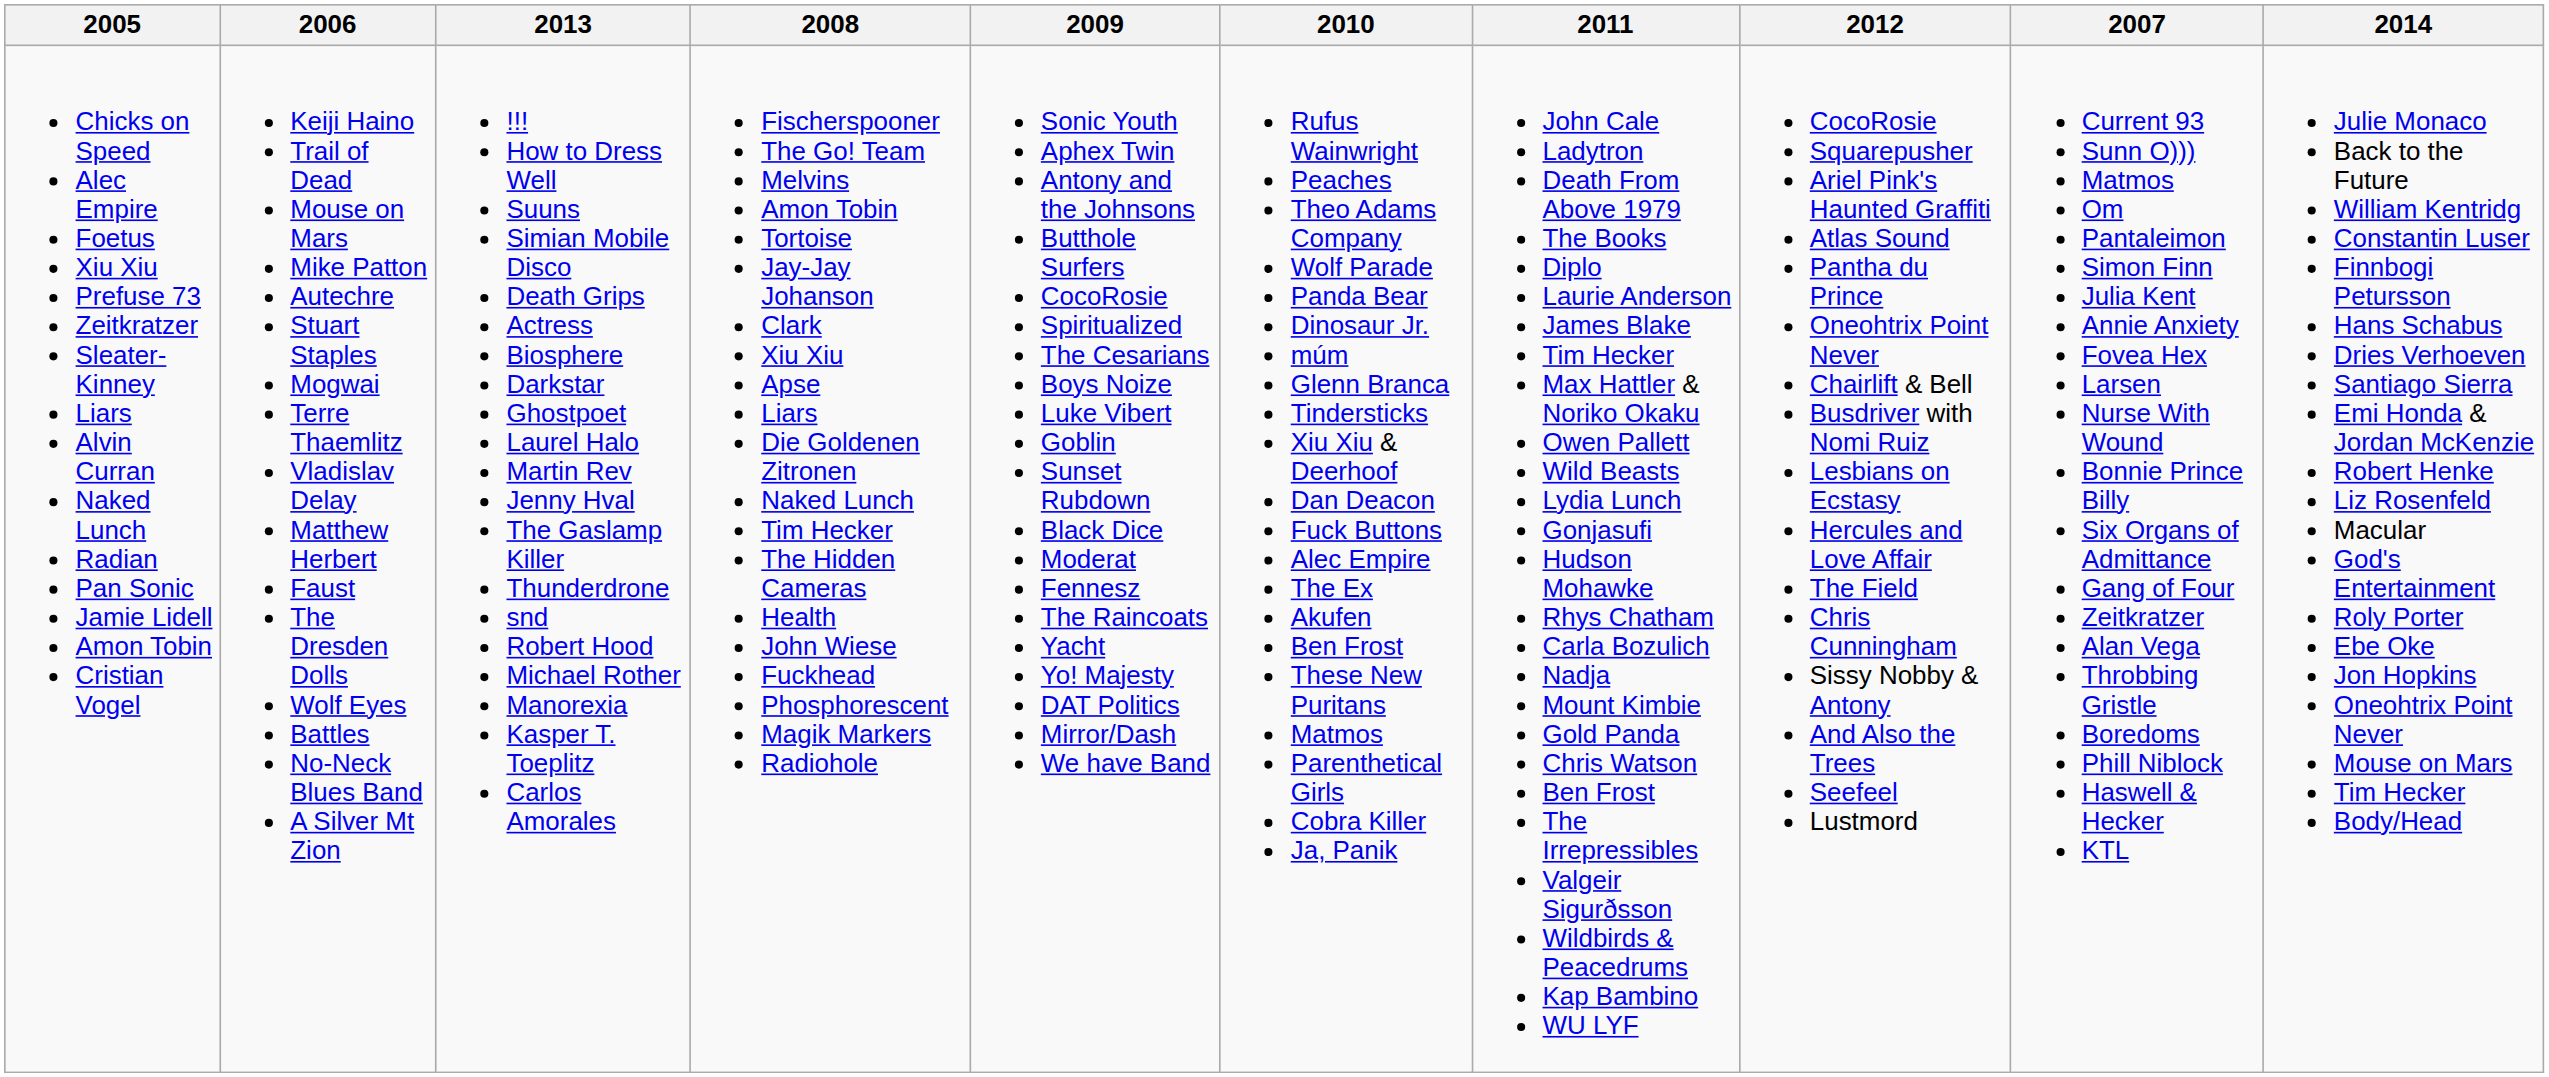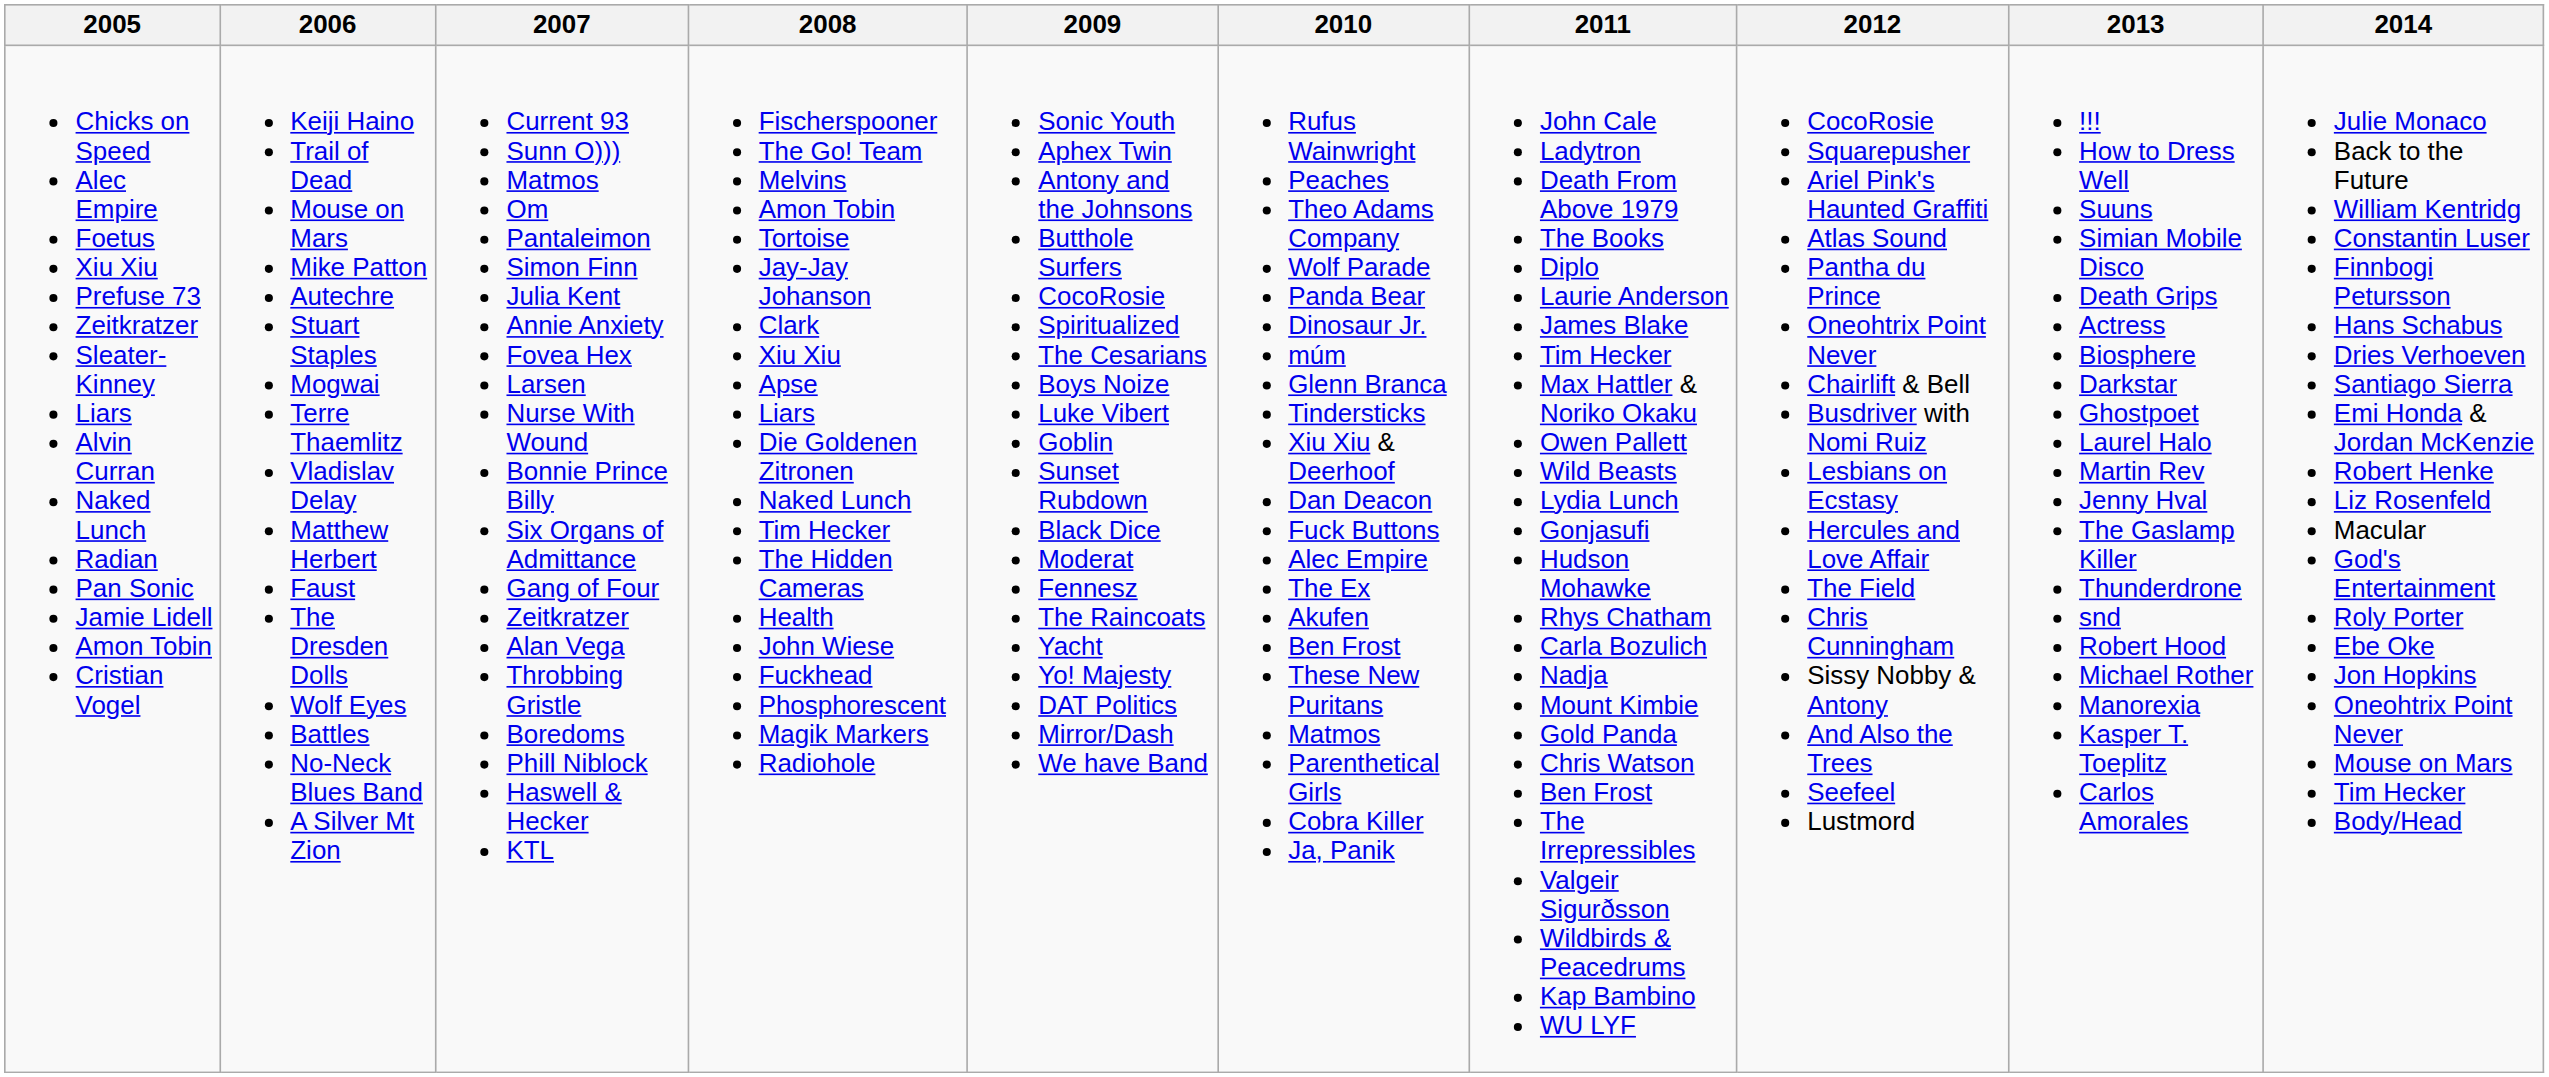columns swapped: (2137, 25) <-> (563, 25)
